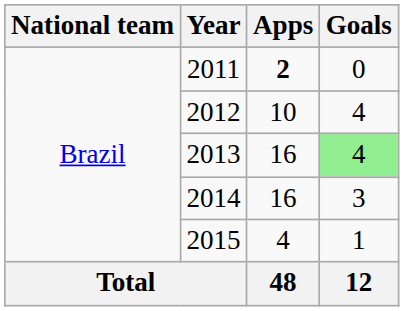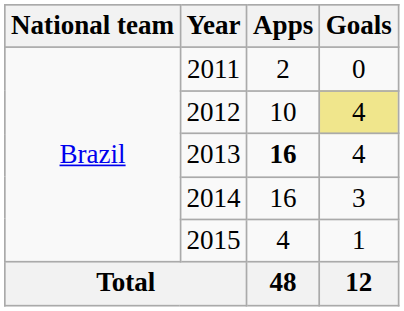(283, 68) bold -> (283, 68) normal
(359, 111) no background -> (359, 111) khaki background
(283, 154) normal -> (283, 154) bold
(359, 154) lightgreen background -> (359, 154) no background
